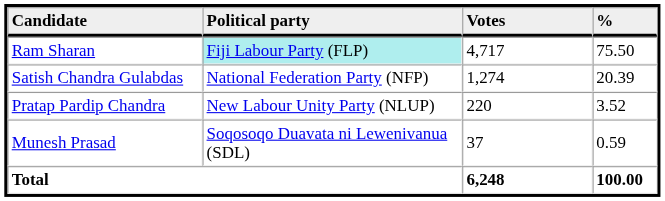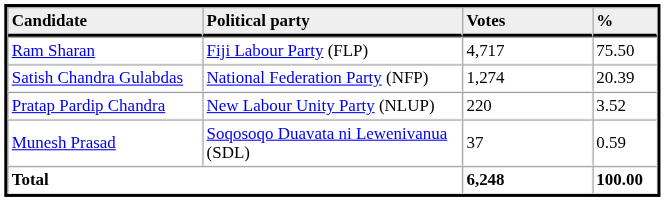(287, 50) paleturquoise background -> (287, 50) no background
